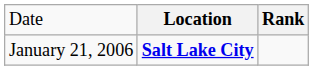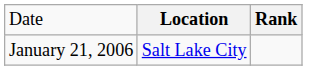(198, 49) bold -> (194, 49) normal
